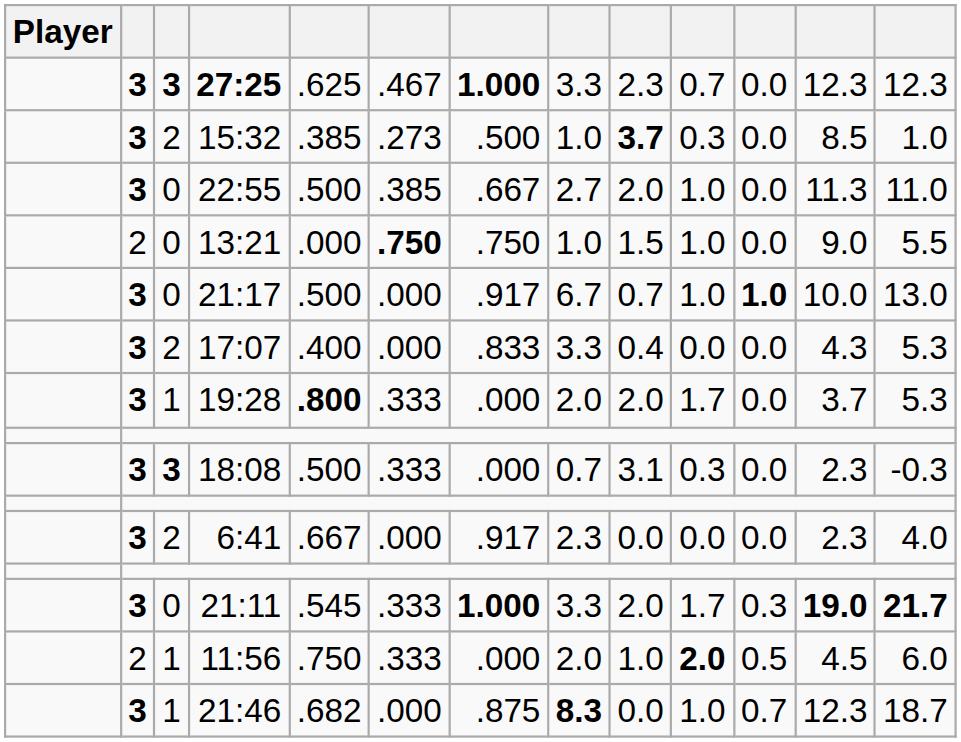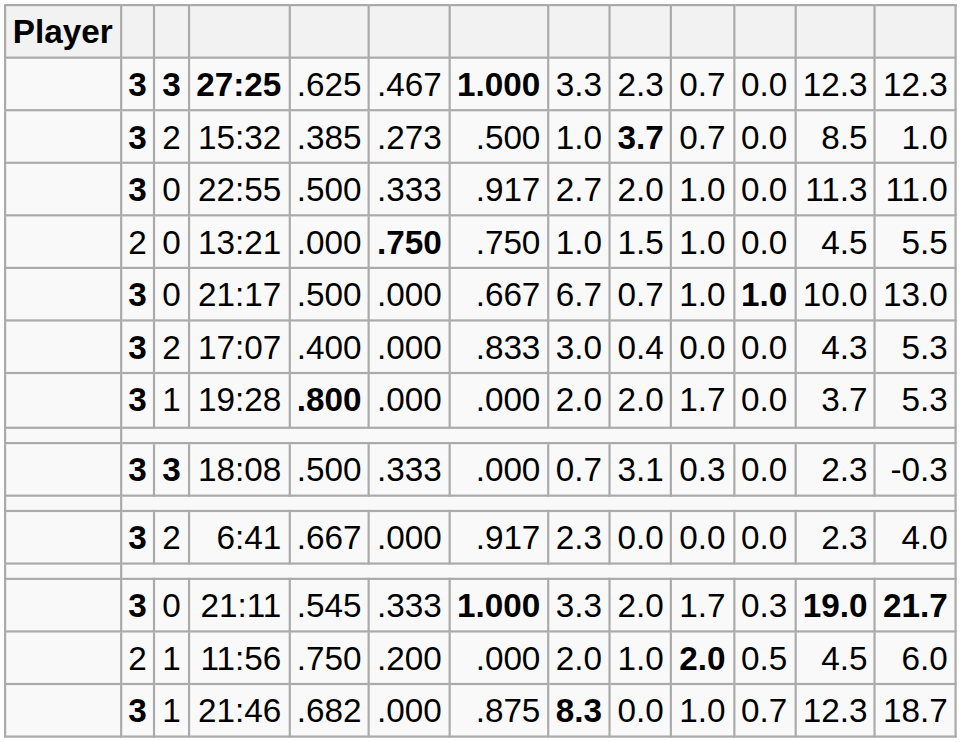(702, 137) 0.3 -> (702, 137) 0.7
(409, 190) .385 -> (409, 190) .333
(508, 190) .667 -> (508, 190) .917
(844, 242) 9.0 -> (844, 242) 4.5
(508, 295) .917 -> (508, 295) .667
(579, 348) 3.3 -> (579, 348) 3.0
(409, 401) .333 -> (409, 401) .000
(409, 658) .333 -> (409, 658) .200
